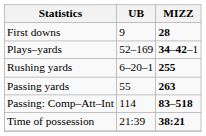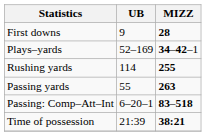(136, 67) 6–20–1 -> (128, 67) 114
(128, 103) 114 -> (136, 103) 6–20–1
